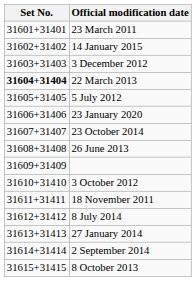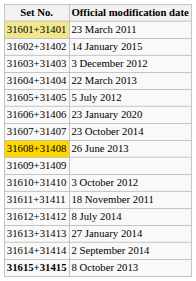(37, 30) no background -> (37, 30) khaki background
(37, 81) bold -> (37, 81) normal
(37, 149) no background -> (37, 149) gold background
(37, 268) normal -> (37, 268) bold
